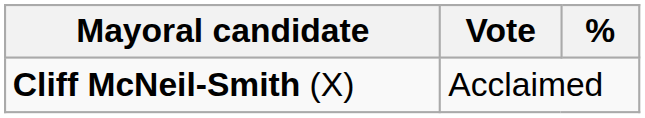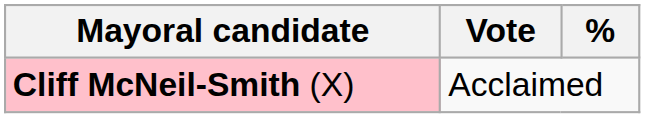(184, 84) no background -> (184, 84) pink background
